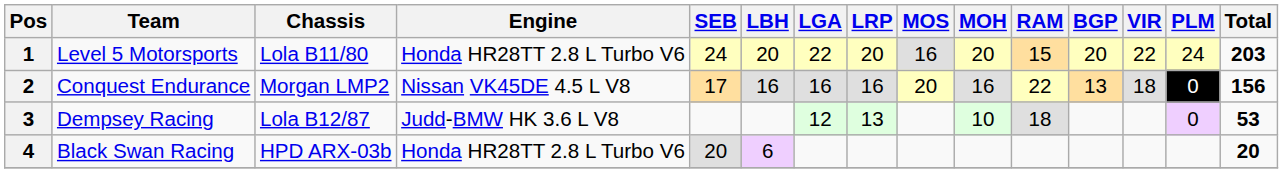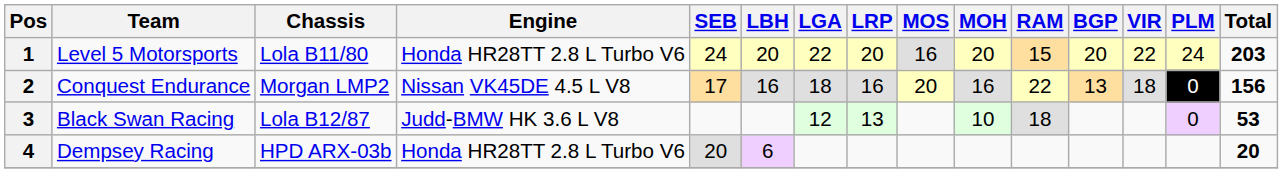(820, 86) 16 -> (820, 86) 18
(135, 119) Dempsey Racing -> (146, 119) Black Swan Racing
(146, 152) Black Swan Racing -> (135, 152) Dempsey Racing
